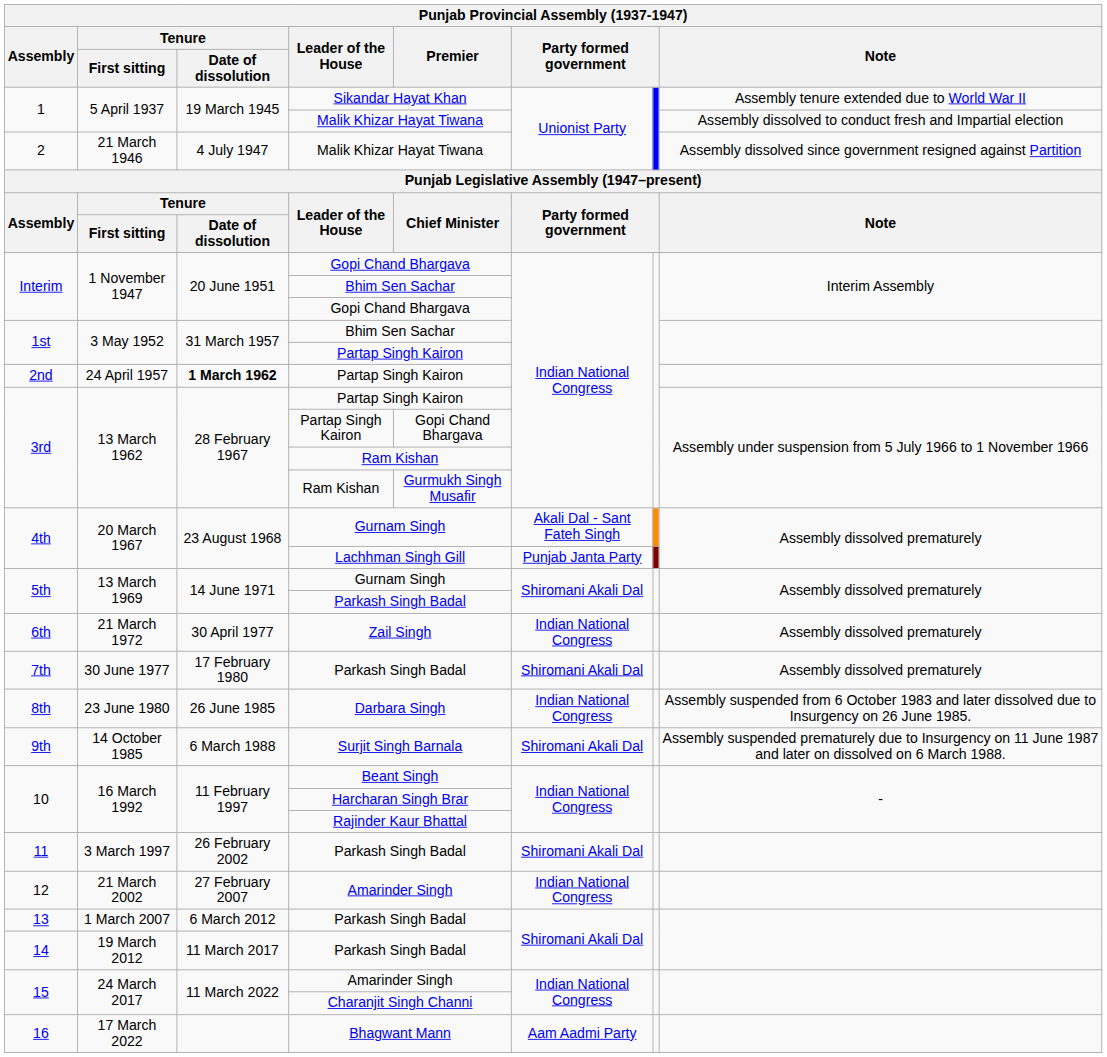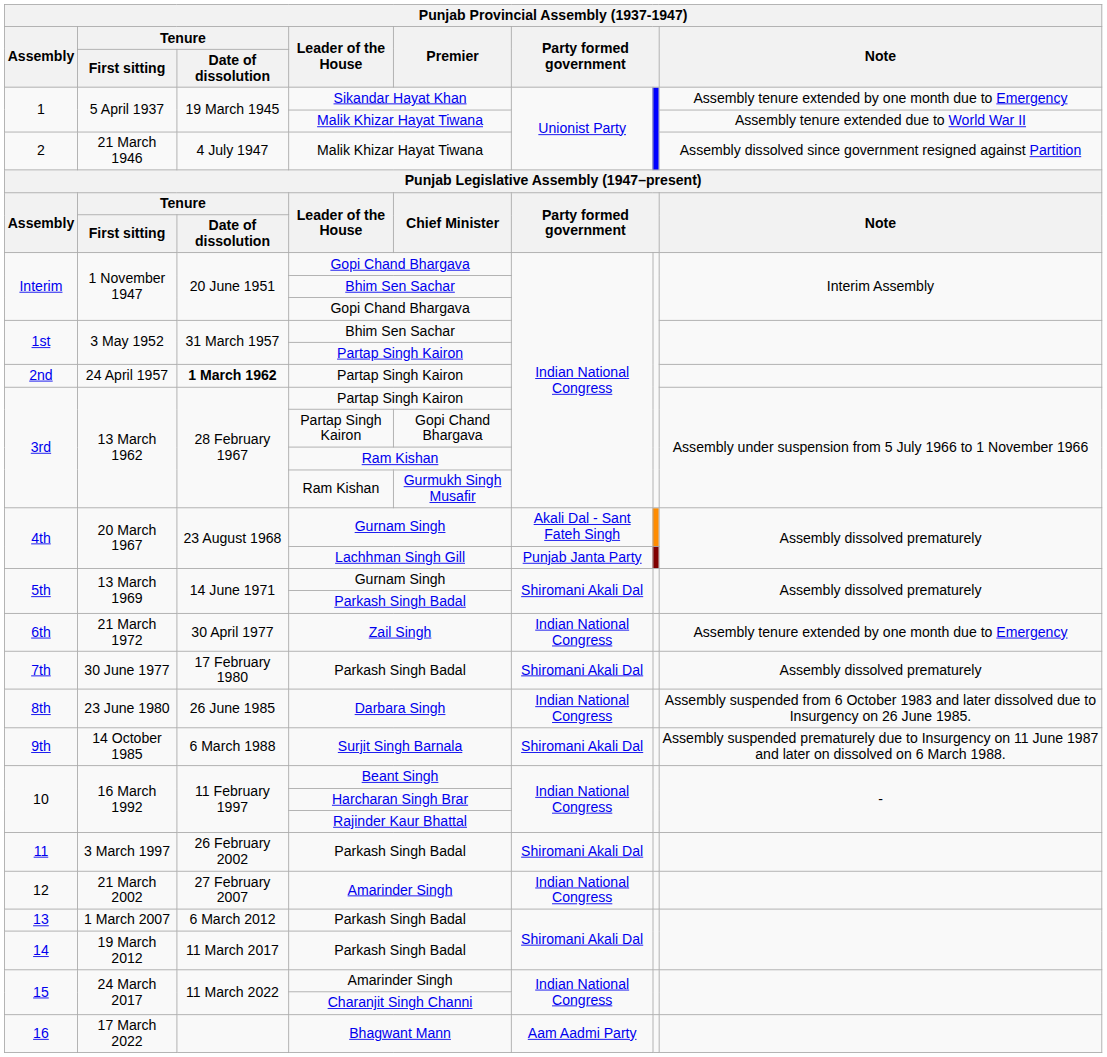(880, 98) Assembly tenure extended due to World War II -> (880, 98) Assembly tenure extended by one month due to Emergency
(880, 120) Assembly dissolved to conduct fresh and Impartial election -> (880, 120) Assembly tenure extended due to World War II
(880, 632) Assembly dissolved prematurely -> (880, 632) Assembly tenure extended by one month due to Emergency
